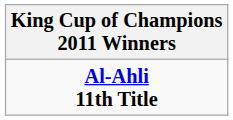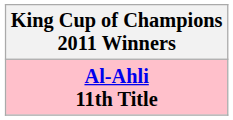(117, 87) no background -> (117, 87) pink background
